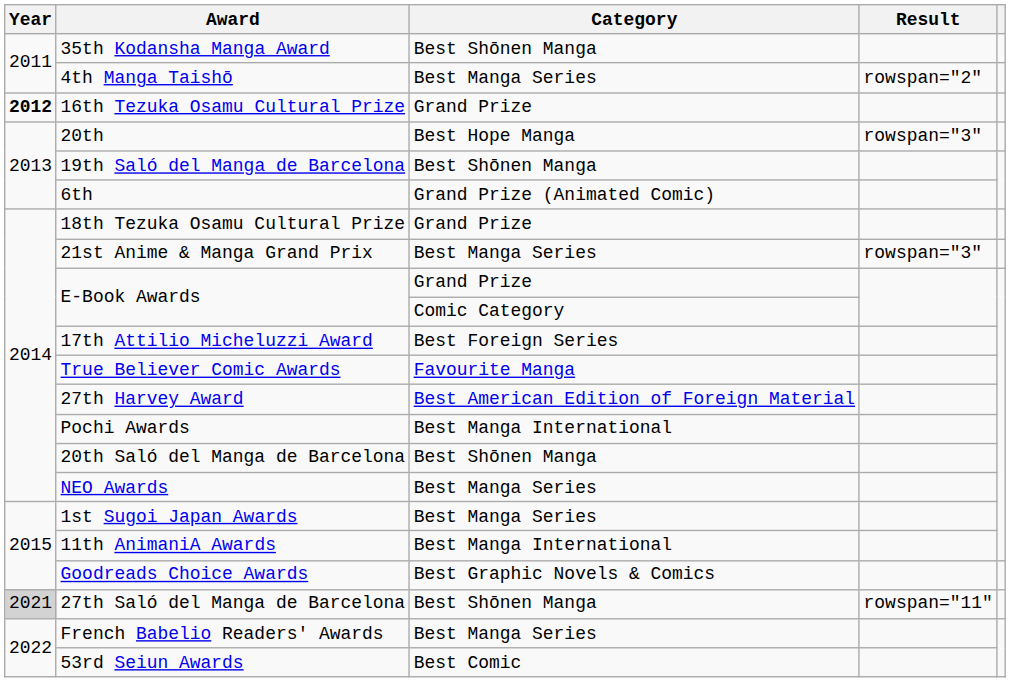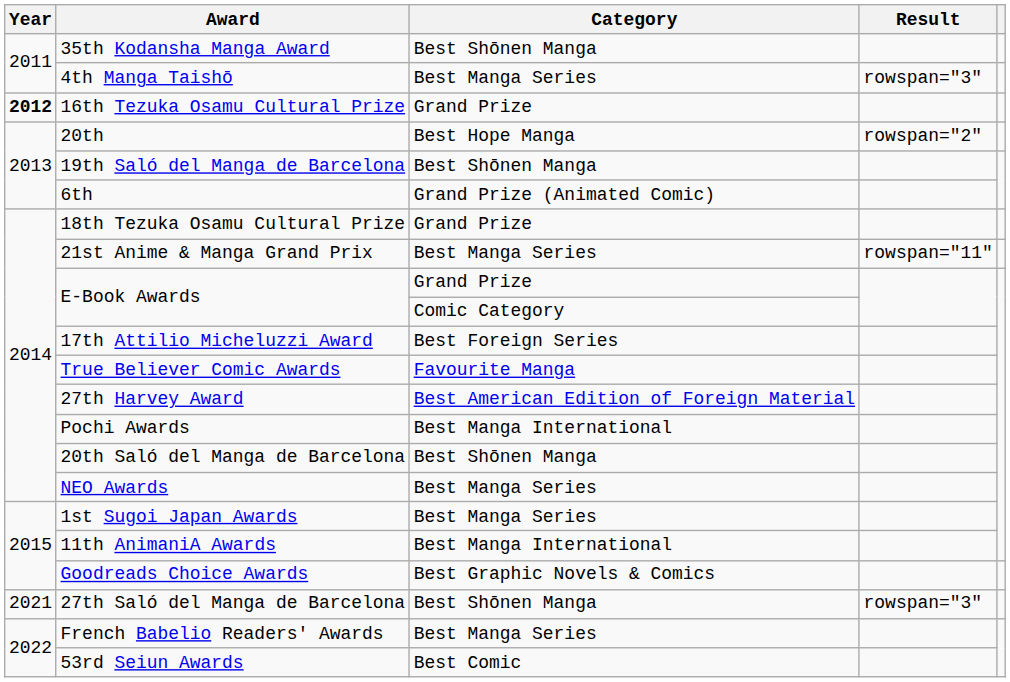(923, 78) rowspan="2" -> (923, 78) rowspan="3"
(923, 136) rowspan="3" -> (923, 136) rowspan="2"
(923, 253) rowspan="3" -> (928, 253) rowspan="11"
(31, 604) lightgrey background -> (31, 604) no background
(928, 604) rowspan="11" -> (923, 604) rowspan="3"
